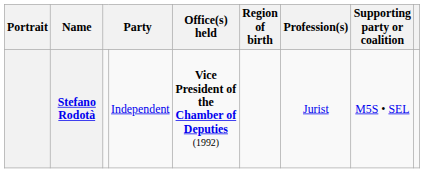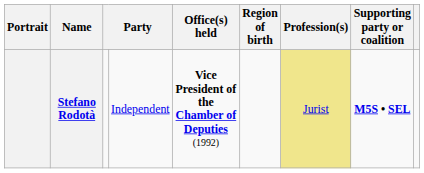(316, 109) no background -> (316, 109) khaki background
(382, 109) normal -> (382, 109) bold
